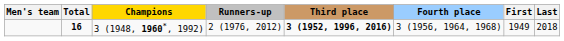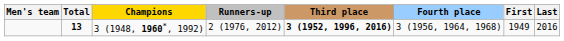(76, 27) 16 -> (76, 27) 13
(547, 27) 2018 -> (547, 27) 2016
